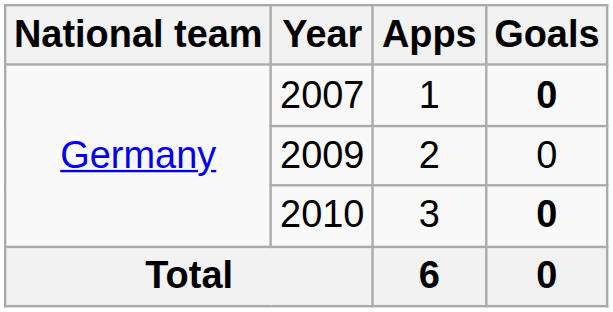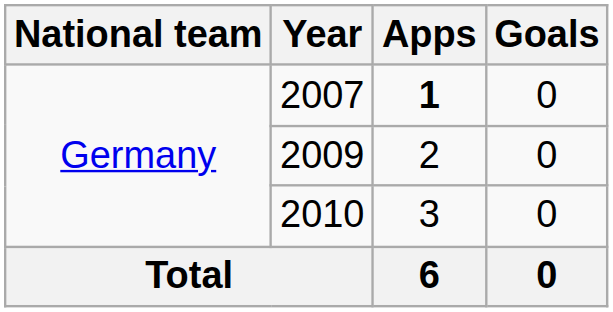(429, 94) normal -> (429, 94) bold
(547, 94) bold -> (547, 94) normal
(547, 214) bold -> (547, 214) normal
